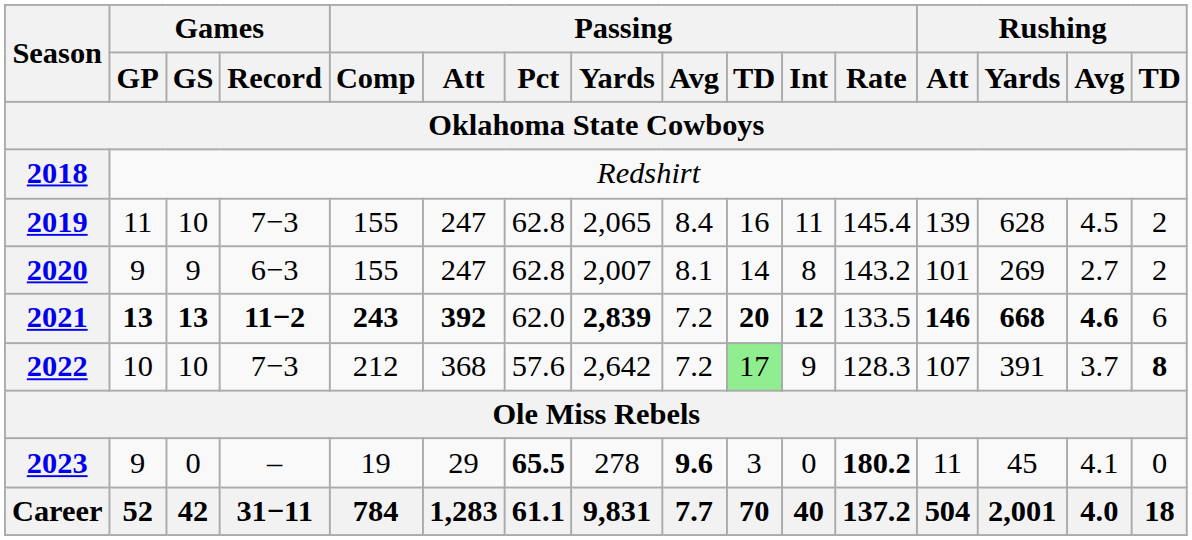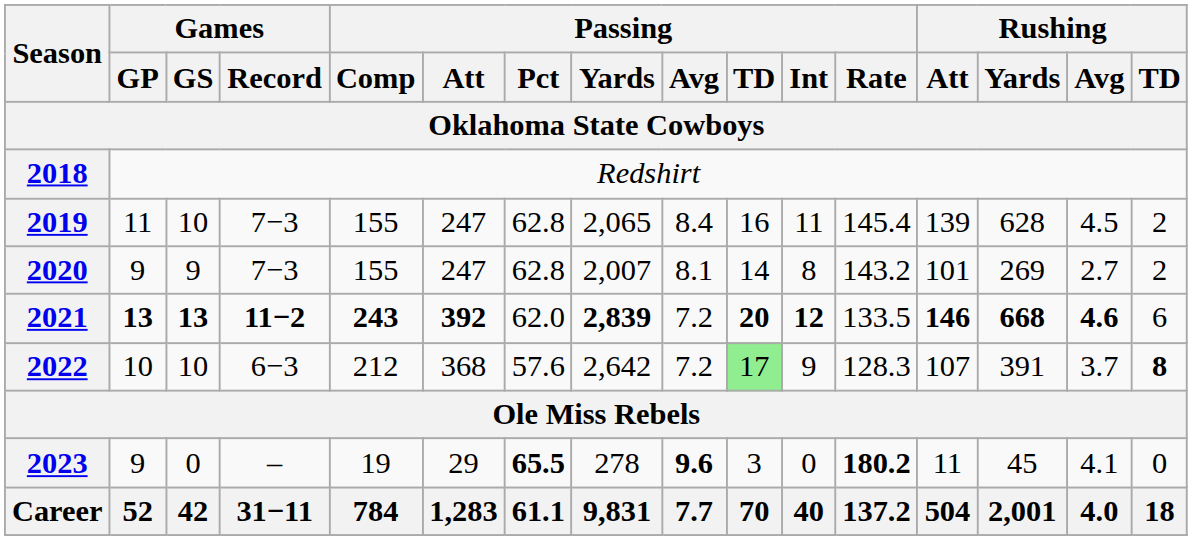(275, 269) 6−3 -> (275, 269) 7−3
(275, 366) 7−3 -> (275, 366) 6−3
